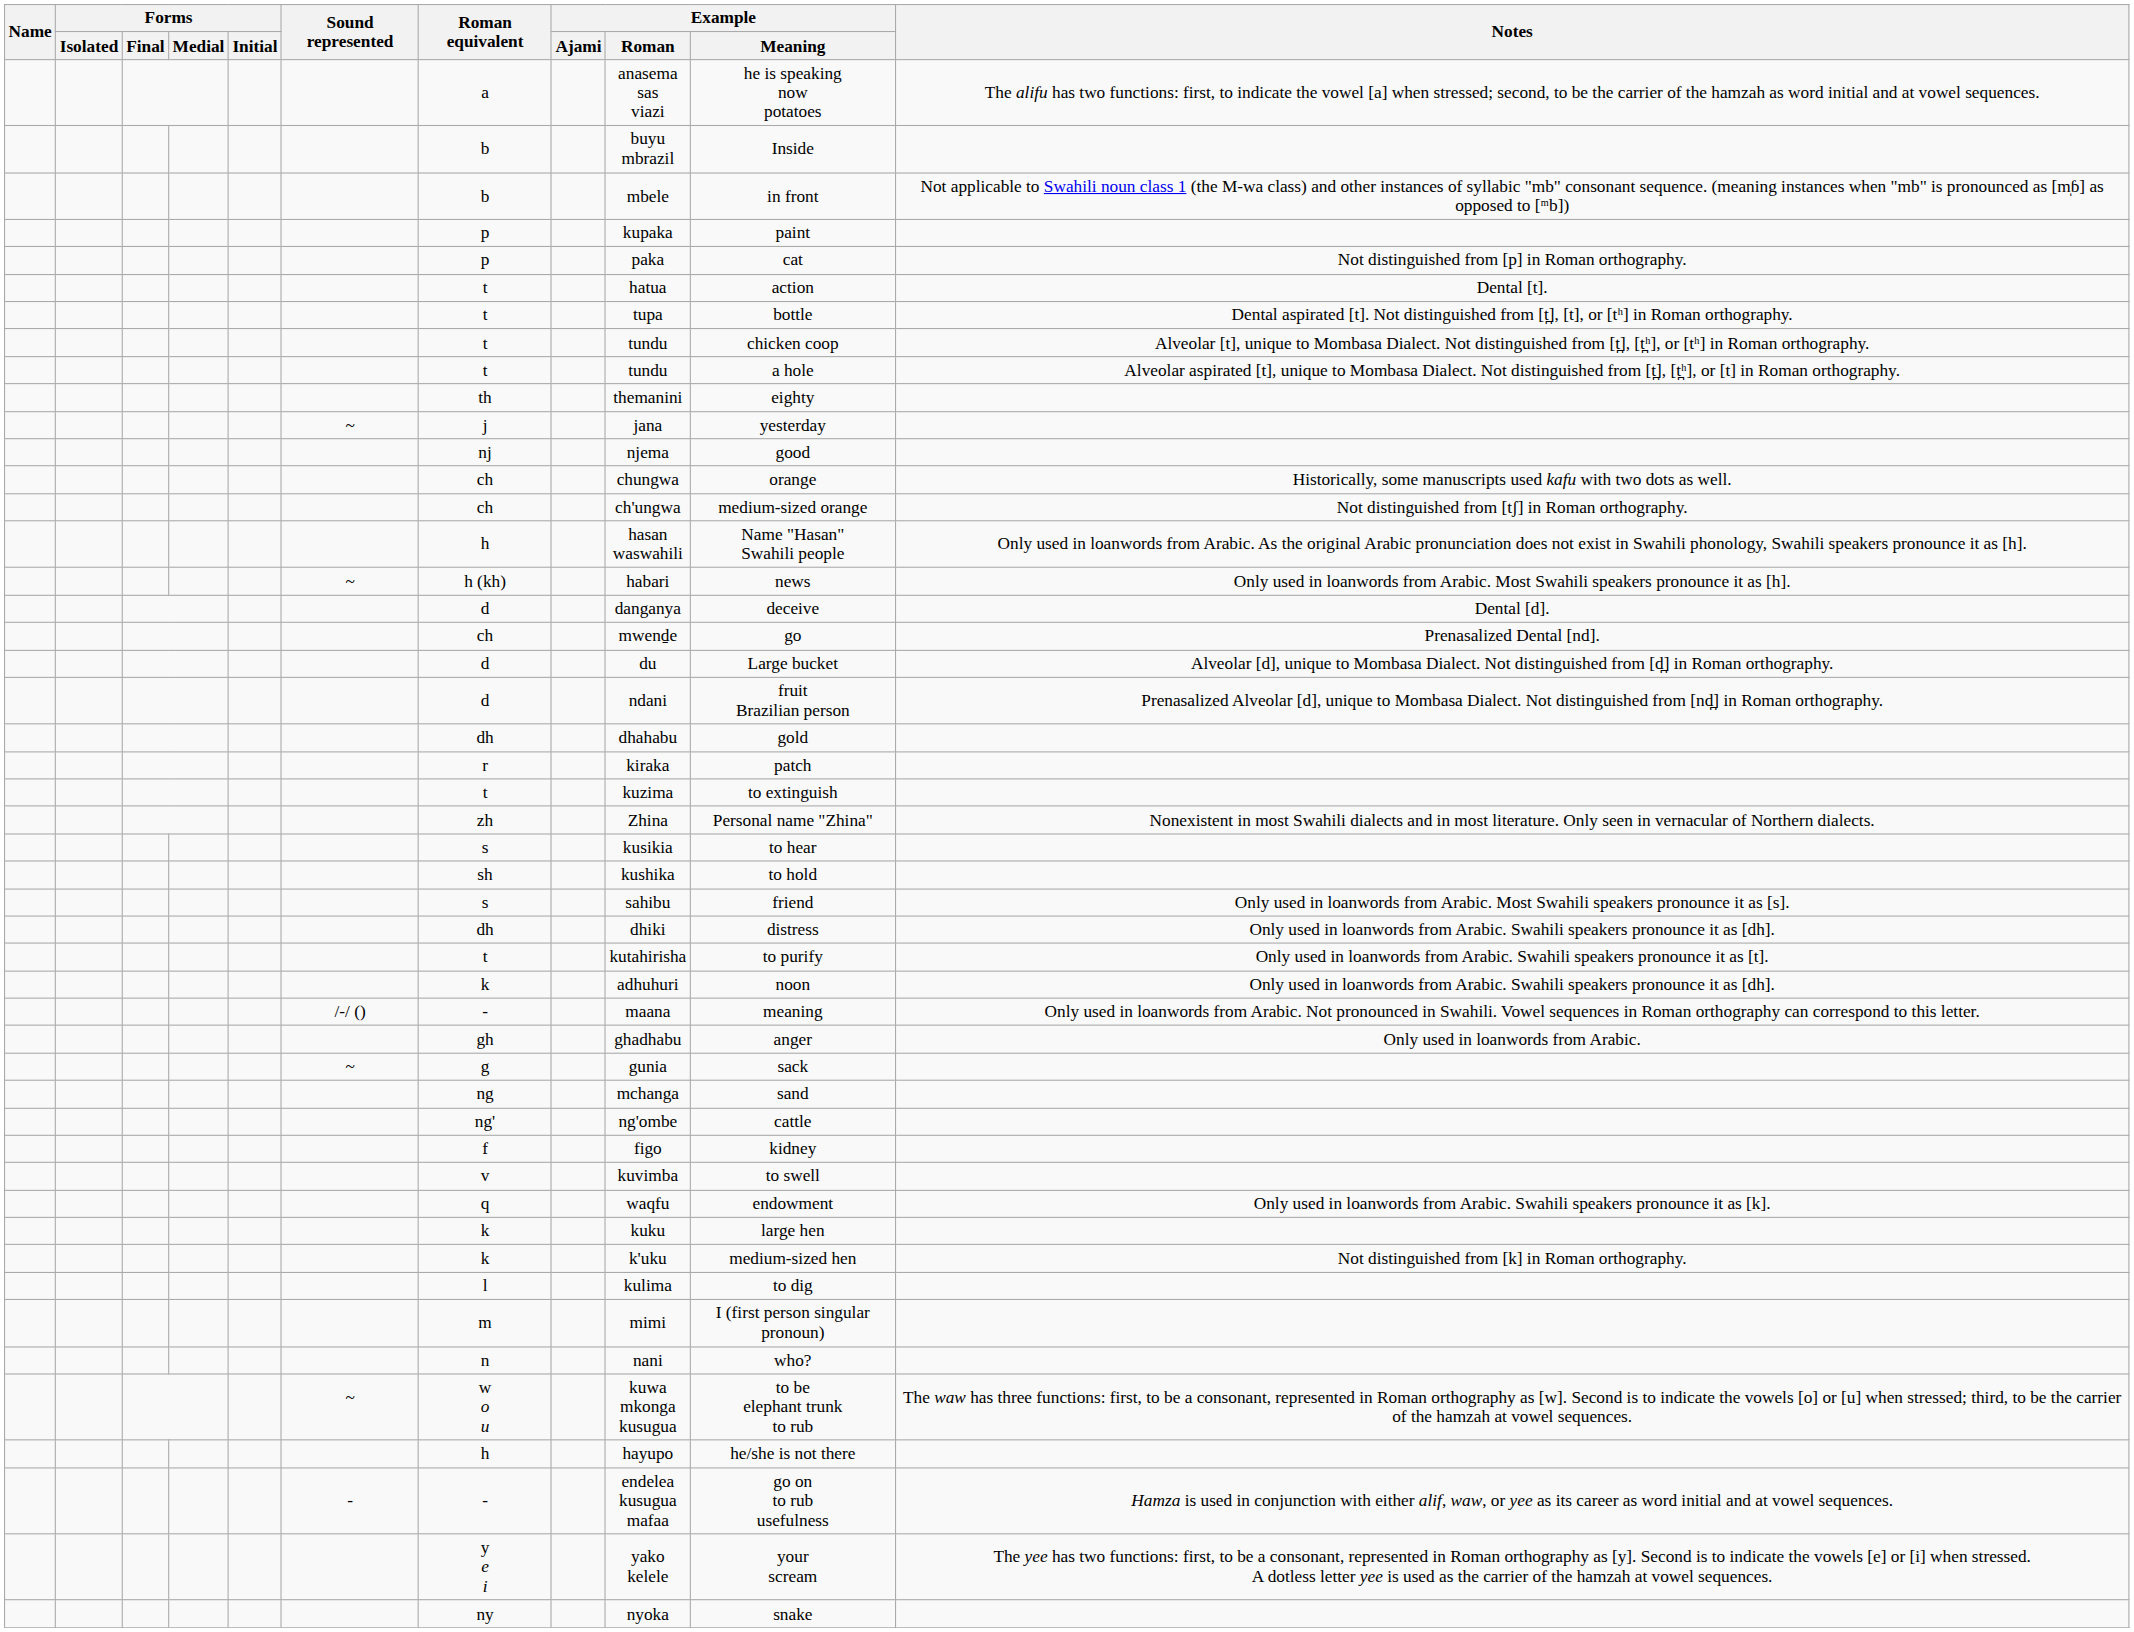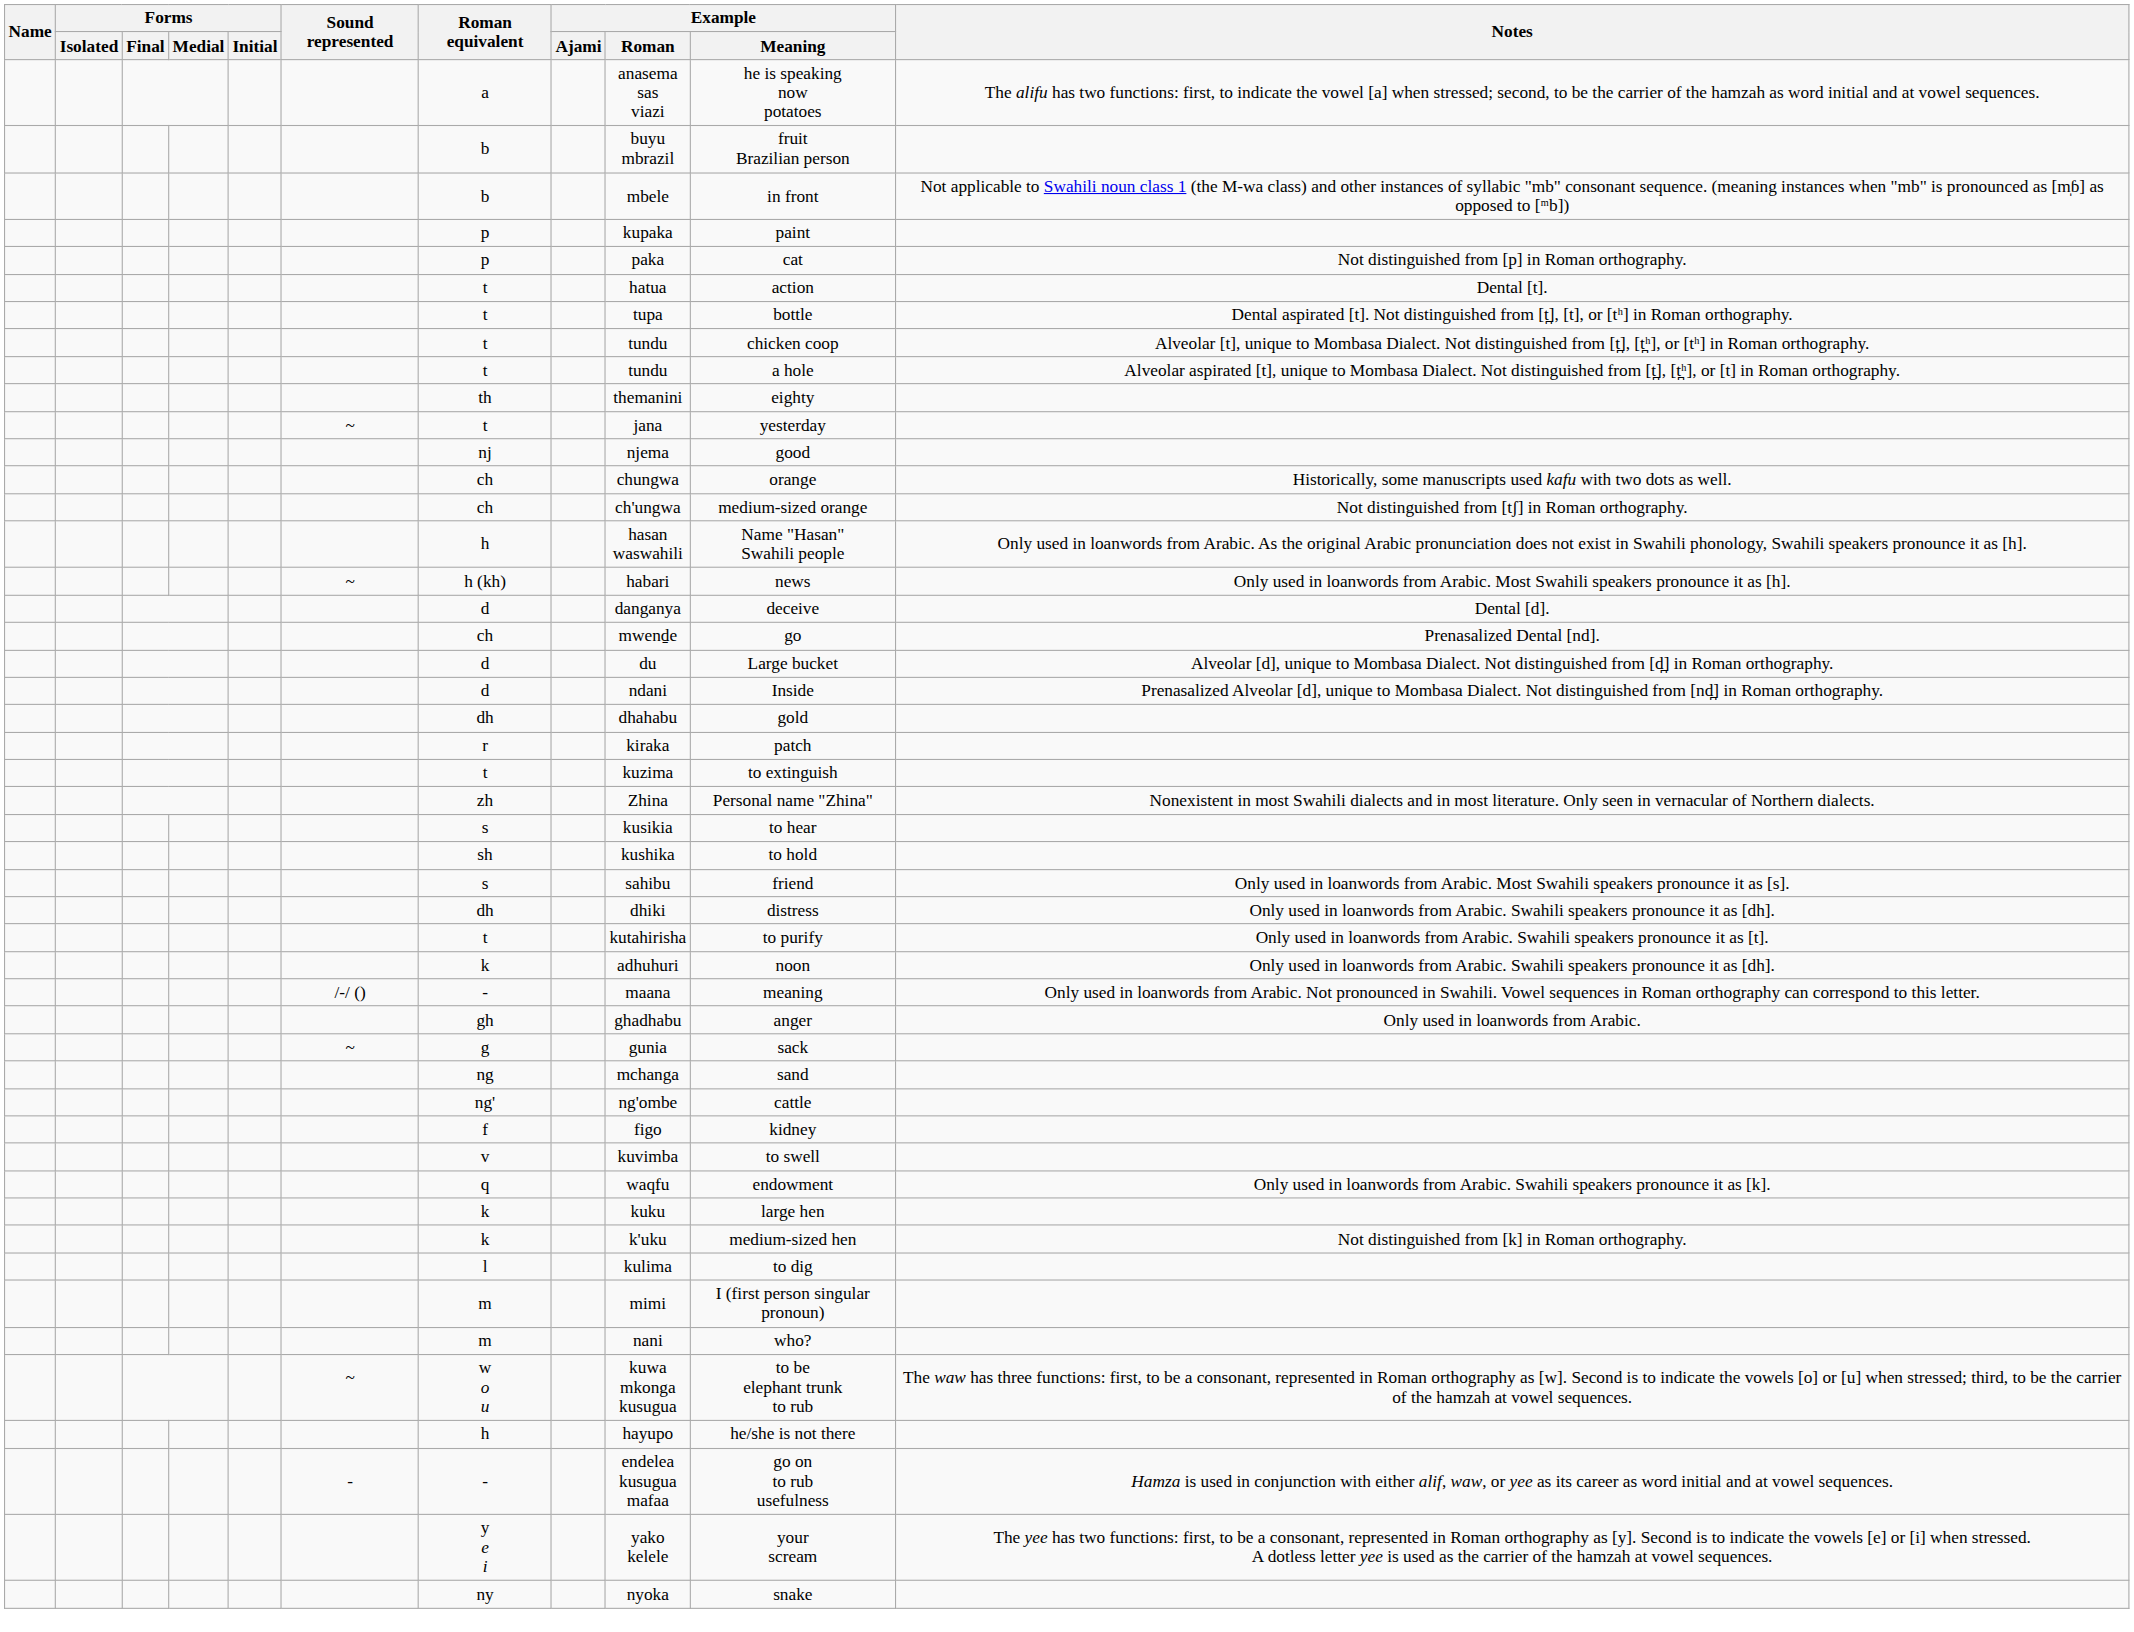(793, 149) Inside -> (793, 149) fruit Brazilian person
(485, 424) j -> (485, 424) t
(793, 700) fruit Brazilian person -> (793, 690) Inside
(485, 1360) n -> (485, 1340) m
